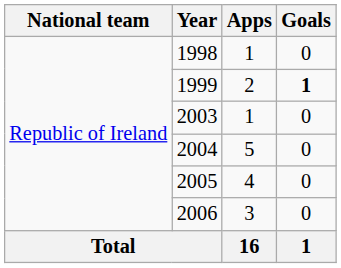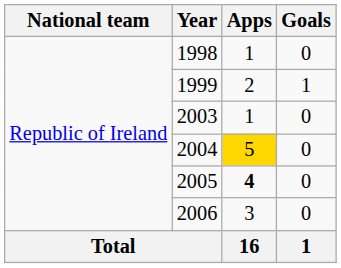(306, 85) bold -> (306, 85) normal
(249, 149) no background -> (249, 149) gold background
(249, 181) normal -> (249, 181) bold
